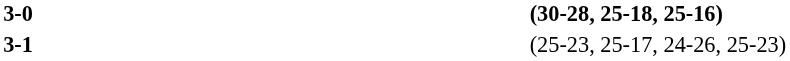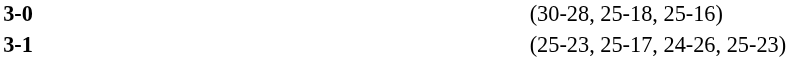(626, 13) bold -> (626, 13) normal
